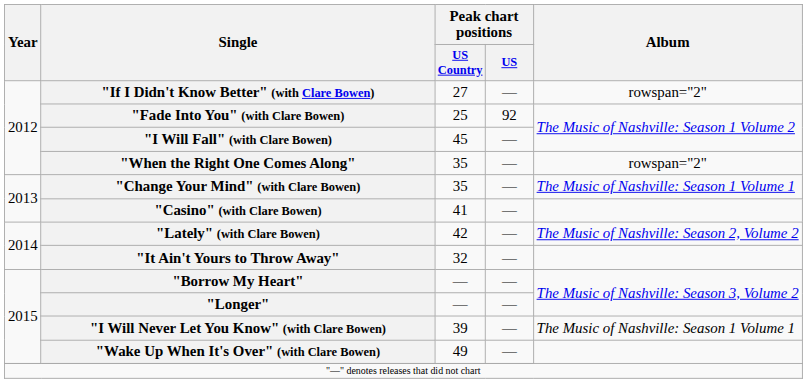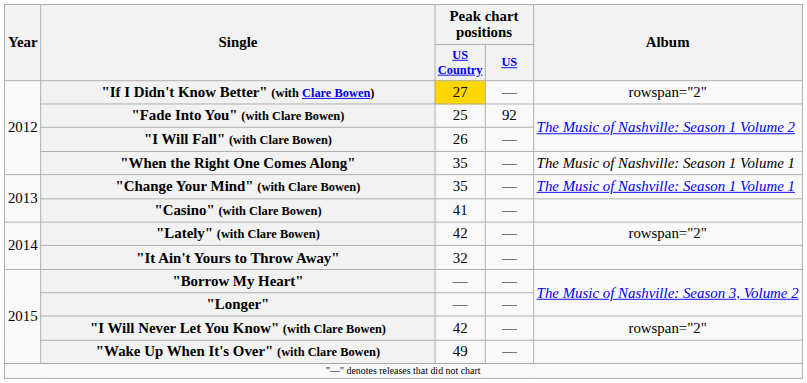(460, 92) no background -> (460, 92) gold background
(460, 139) 45 -> (460, 139) 26
(668, 163) rowspan="2" -> (666, 163) The Music of Nashville: Season 1 Volume 1
(668, 233) The Music of Nashville: Season 2, Volume 2 -> (668, 233) rowspan="2"
(460, 328) 39 -> (460, 328) 42
(666, 328) The Music of Nashville: Season 1 Volume 1 -> (668, 328) rowspan="2"
